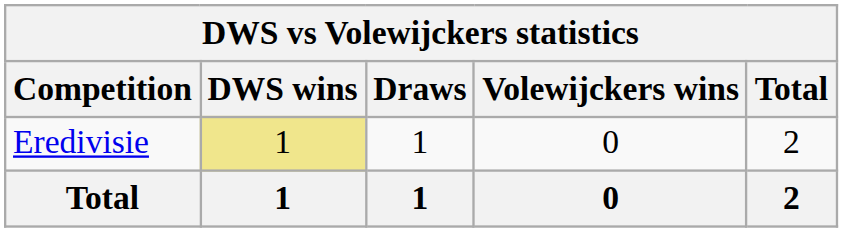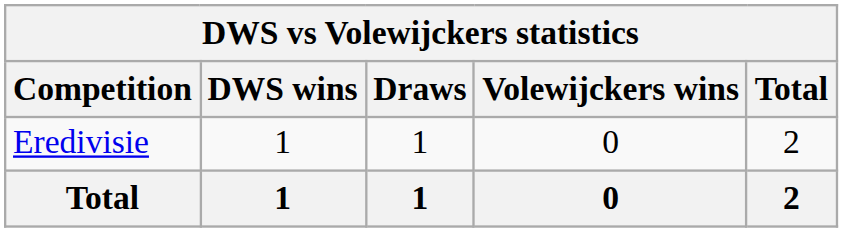(283, 143) khaki background -> (283, 143) no background
